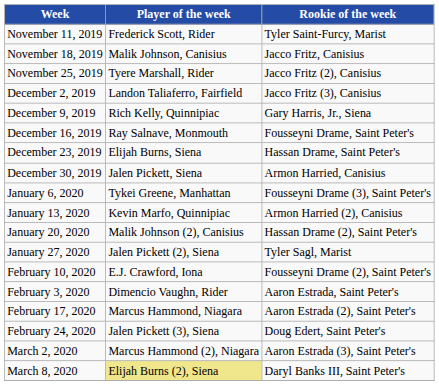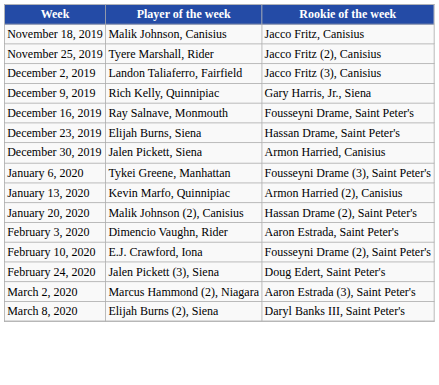- row: (55, 34)
- row: (48, 252)
rows swapped: (48, 291) <-> (51, 271)
- row: (51, 311)
(163, 370) khaki background -> (163, 311) no background
